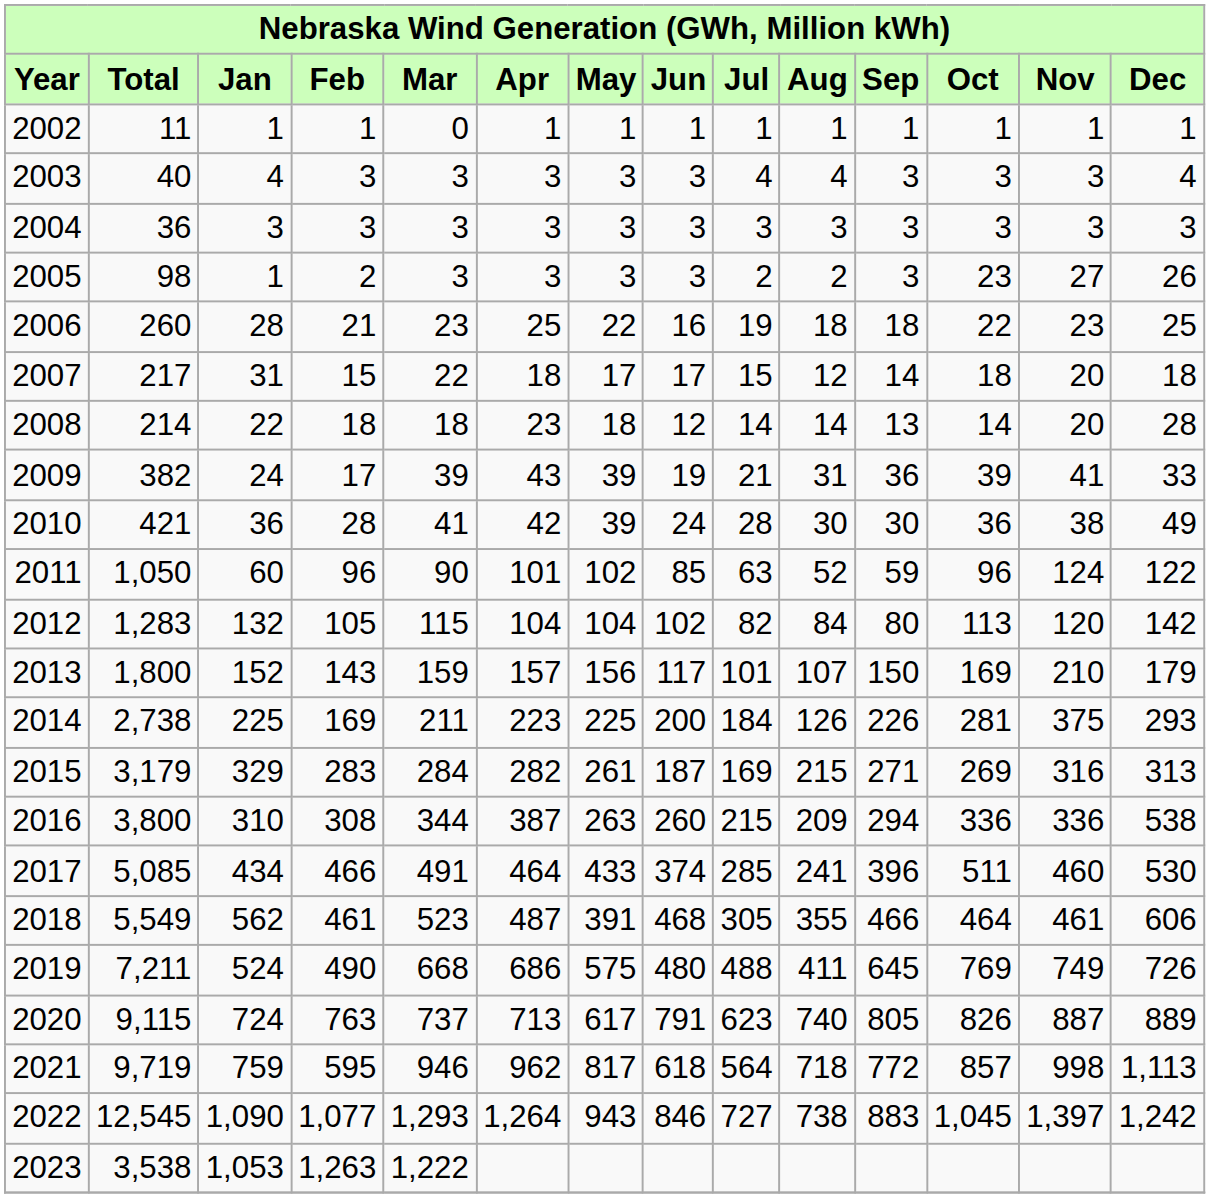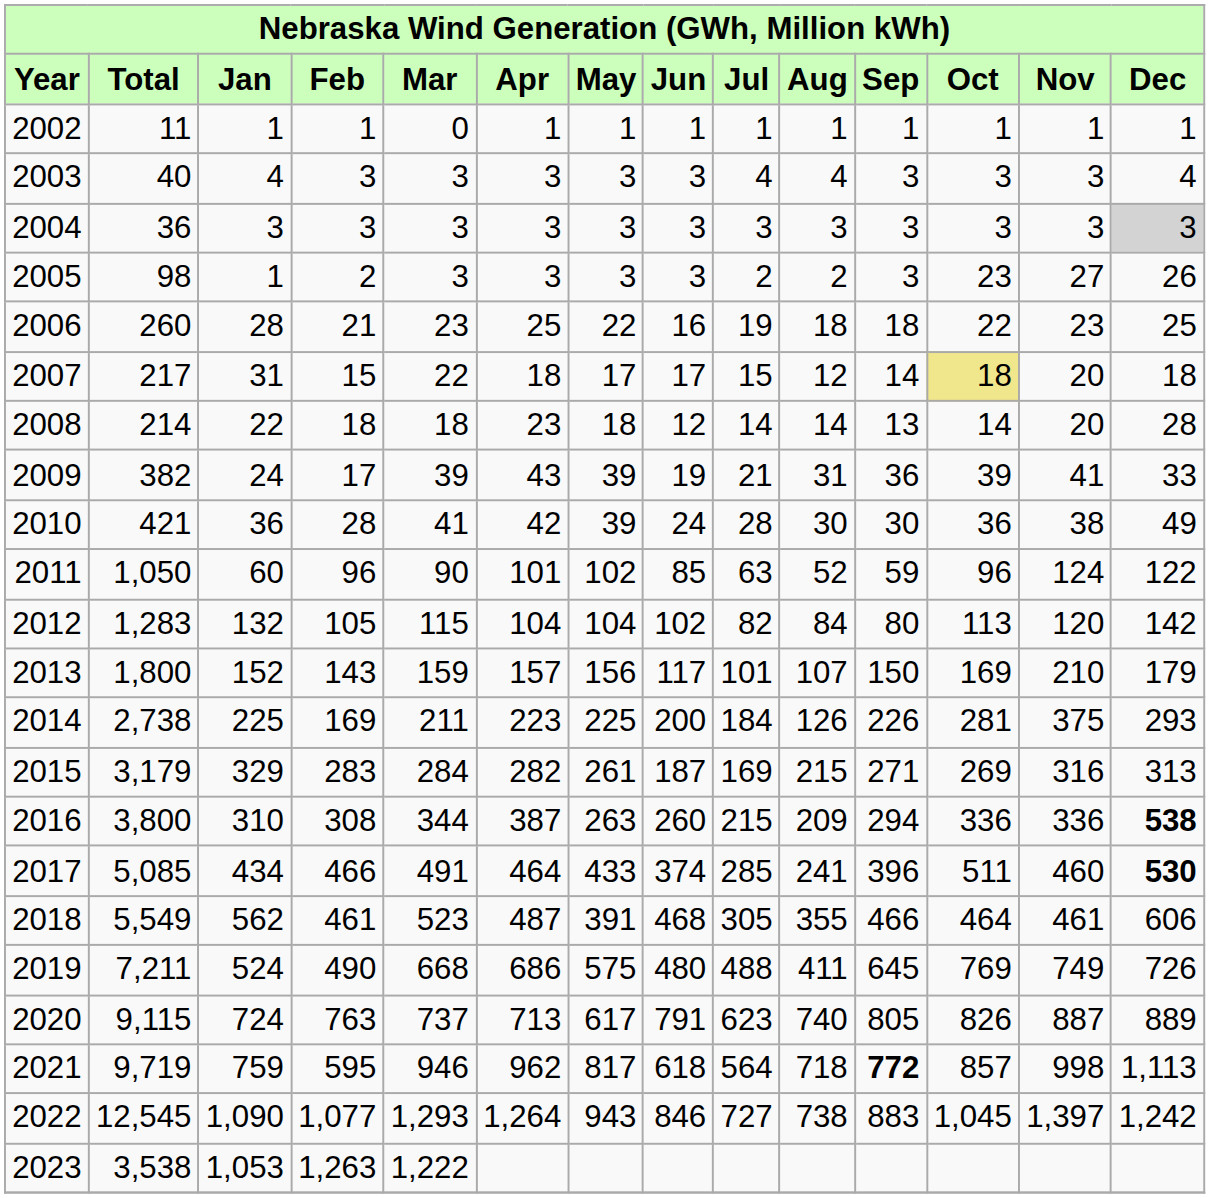(1188, 227) no background -> (1188, 227) lightgrey background
(994, 375) no background -> (994, 375) khaki background
(1171, 820) normal -> (1171, 820) bold
(1171, 870) normal -> (1171, 870) bold
(893, 1068) normal -> (893, 1068) bold
